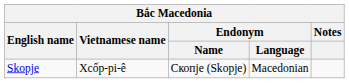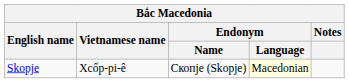(280, 68) no background -> (280, 68) lightyellow background
